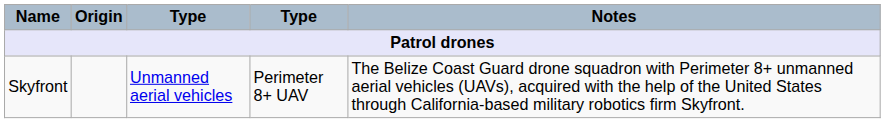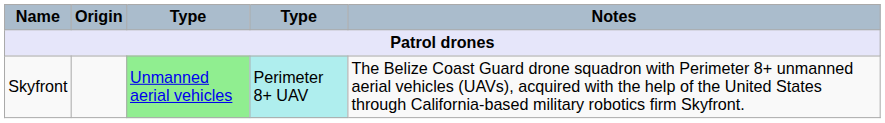(181, 86) no background -> (181, 86) lightgreen background
(288, 86) no background -> (288, 86) paleturquoise background
